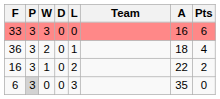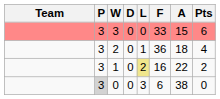columns swapped: (126, 13) <-> (15, 13)
(182, 31) 16 -> (182, 31) 15
(74, 67) no background -> (143, 67) khaki background
(182, 85) 35 -> (182, 85) 38
